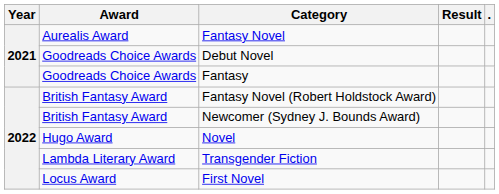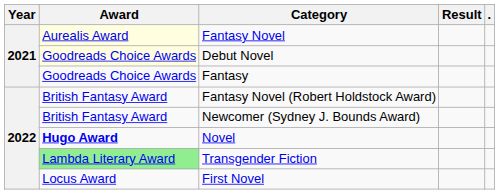(85, 35) no background -> (85, 35) lightyellow background
(119, 55) no background -> (119, 55) lightyellow background
(77, 138) normal -> (80, 138) bold
(109, 158) no background -> (109, 158) lightgreen background
